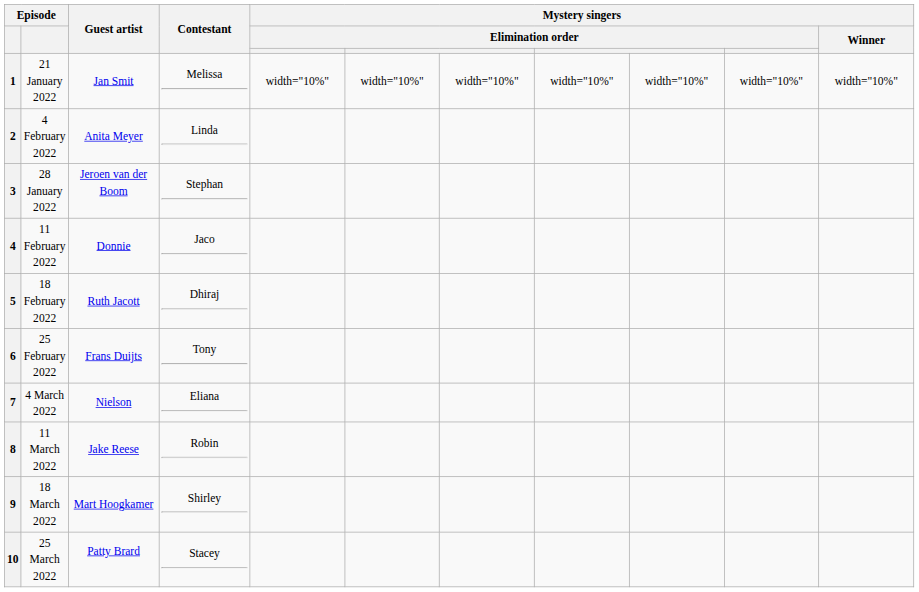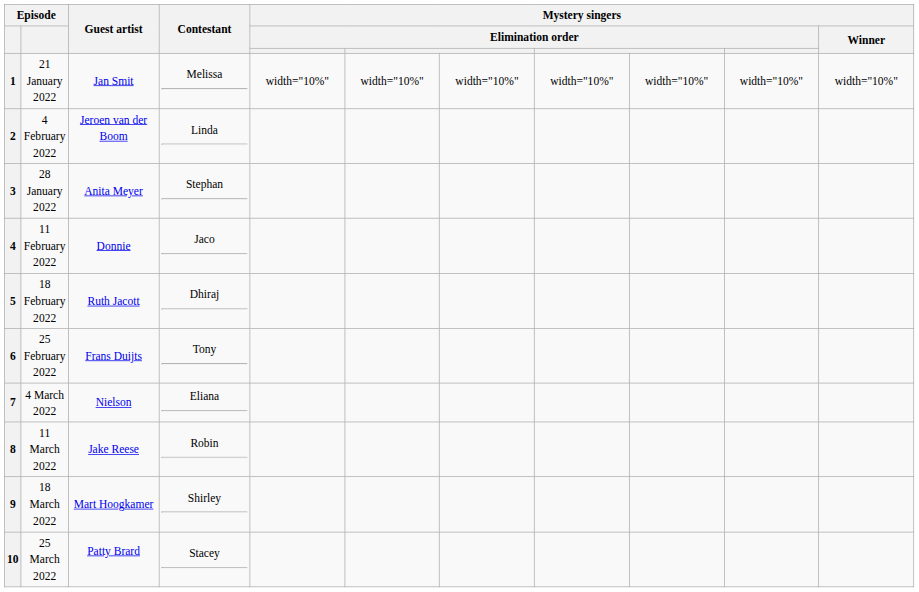(114, 136) Anita Meyer -> (114, 128) Jeroen van der Boom
(114, 183) Jeroen van der Boom -> (114, 191) Anita Meyer
